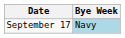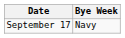(86, 26) lightblue background -> (86, 26) no background
